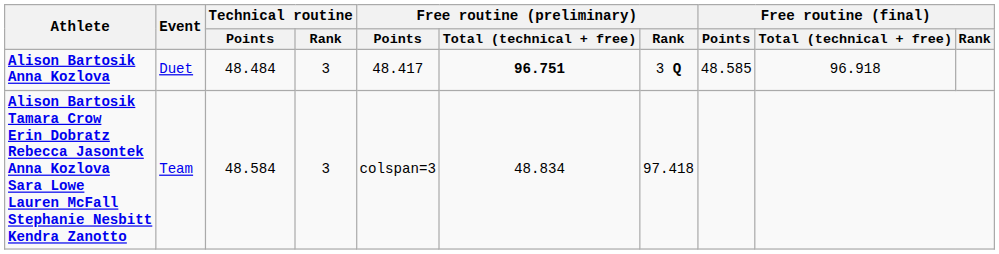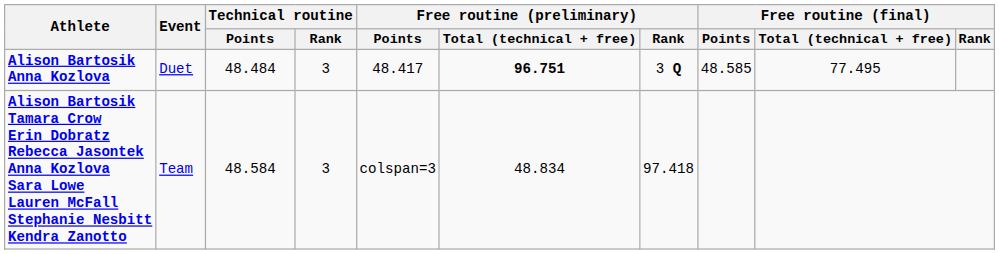(855, 70) 96.918 -> (855, 70) 77.495
